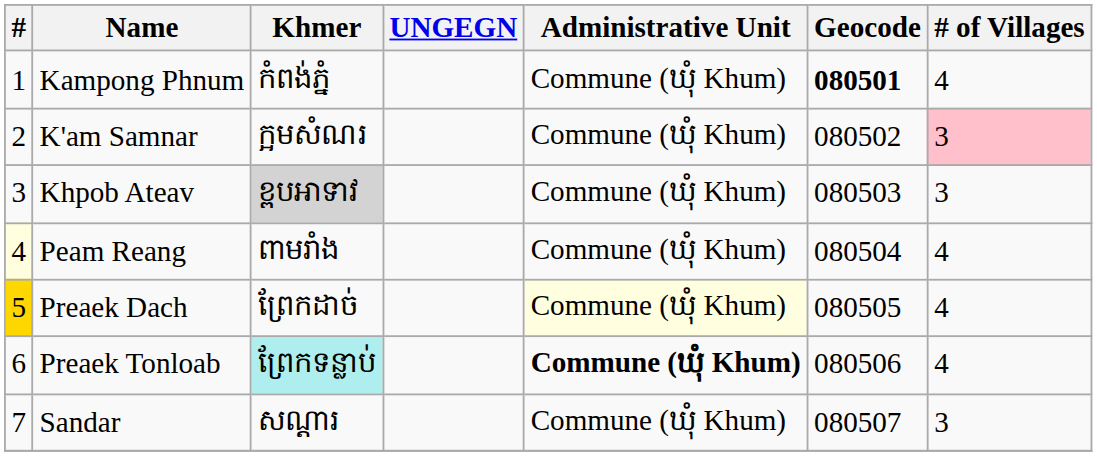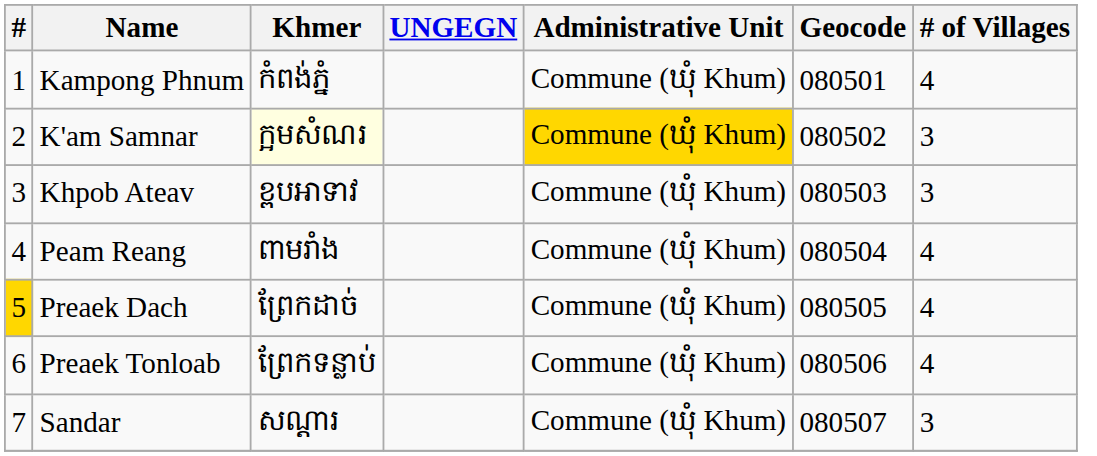(858, 79) bold -> (843, 79) normal
(312, 134) no background -> (312, 134) lightyellow background
(658, 134) no background -> (658, 134) gold background
(942, 136) pink background -> (927, 136) no background
(308, 191) lightgrey background -> (308, 191) no background
(19, 250) lightyellow background -> (19, 250) no background
(658, 305) lightyellow background -> (658, 305) no background
(317, 362) paleturquoise background -> (317, 362) no background
(666, 362) bold -> (658, 362) normal
